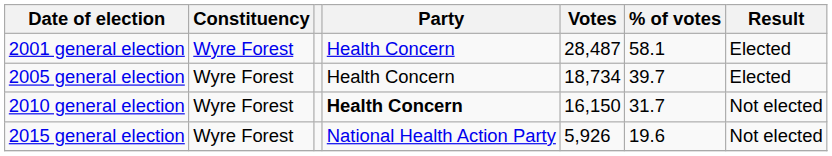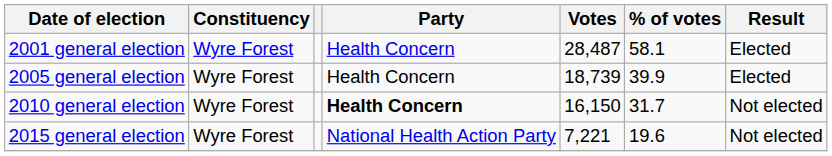(592, 77) 18,734 -> (592, 77) 18,739
(647, 77) 39.7 -> (647, 77) 39.9
(587, 135) 5,926 -> (587, 135) 7,221
